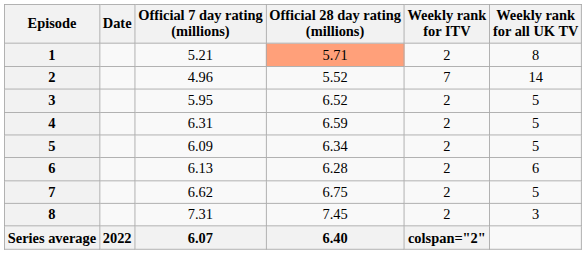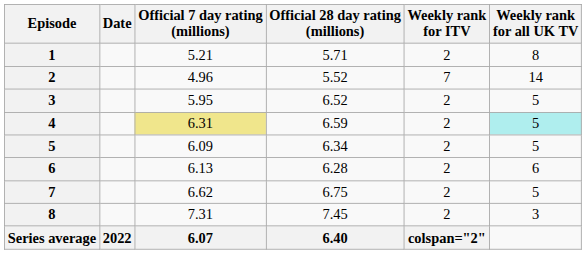(335, 54) lightsalmon background -> (335, 54) no background
(200, 123) no background -> (200, 123) khaki background
(536, 123) no background -> (536, 123) paleturquoise background
